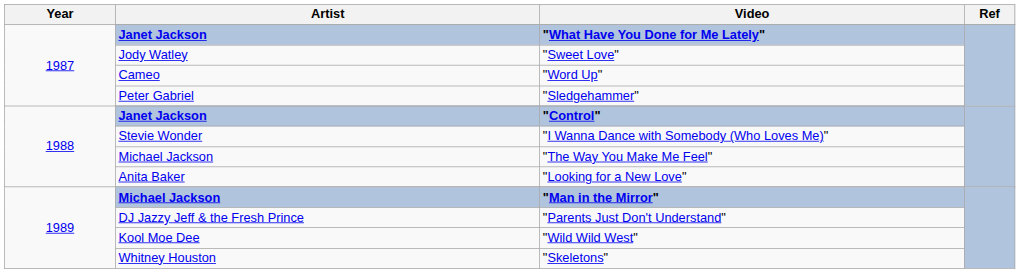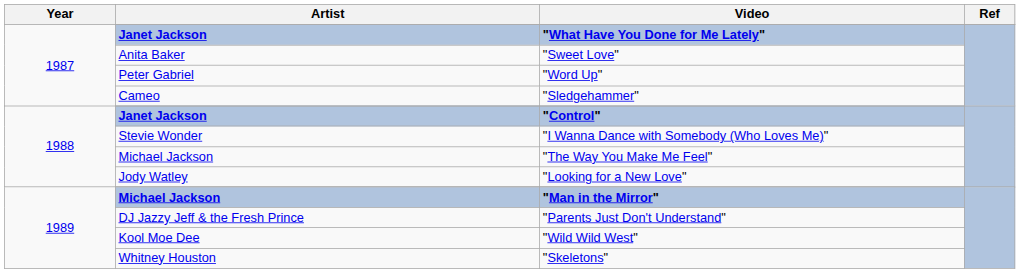(153, 55) Jody Watley -> (152, 55) Anita Baker
(139, 75) Cameo -> (156, 75) Peter Gabriel
(156, 95) Peter Gabriel -> (139, 95) Cameo
(152, 177) Anita Baker -> (153, 177) Jody Watley
